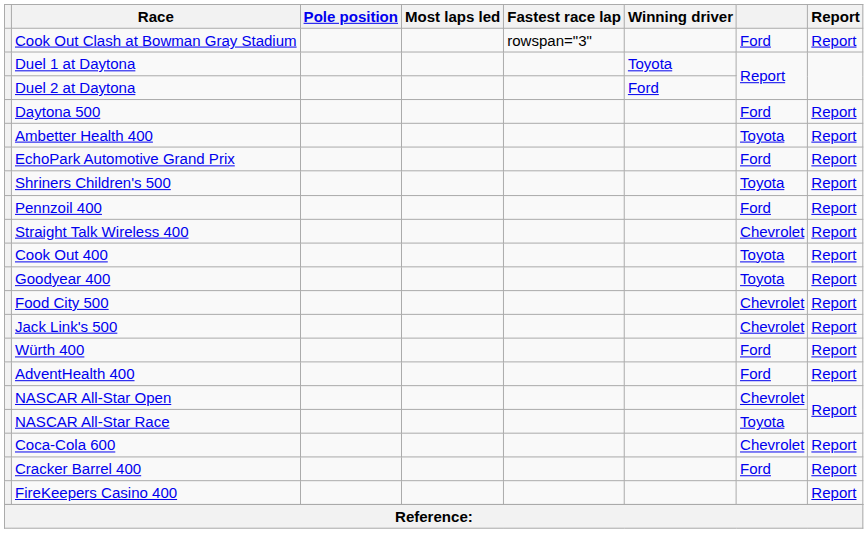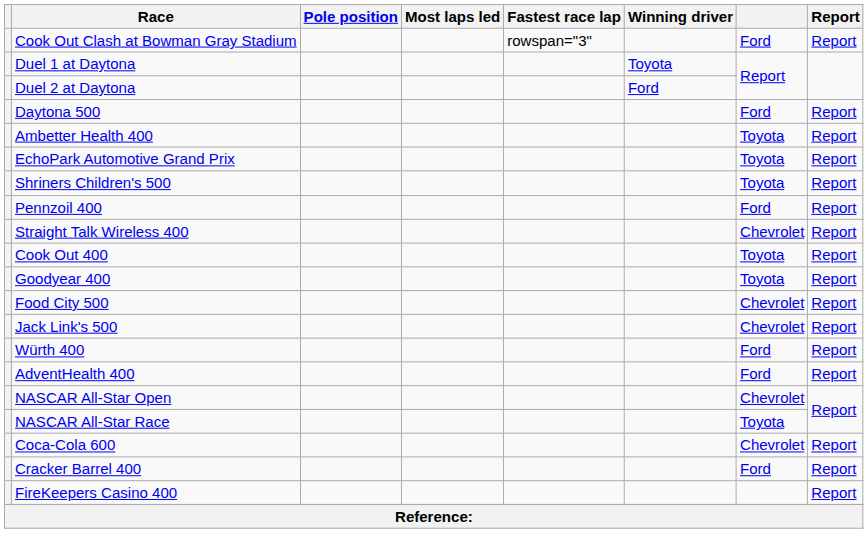(755, 160) Ford -> (762, 160) Toyota
